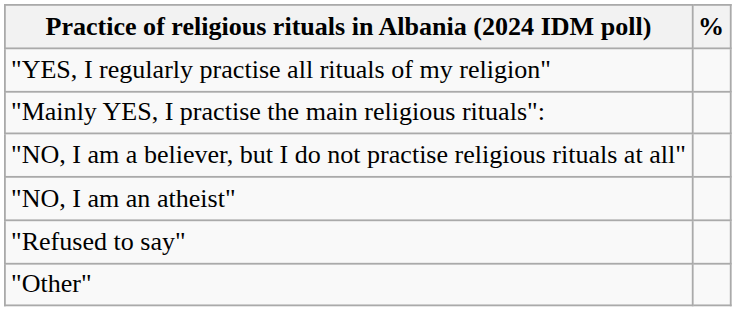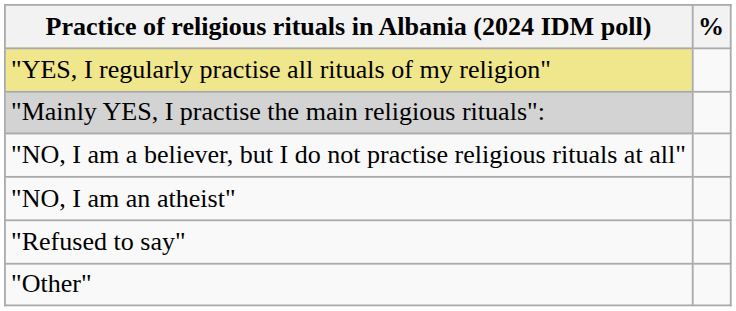(281, 69) no background -> (281, 69) khaki background
(278, 112) no background -> (278, 112) lightgrey background
